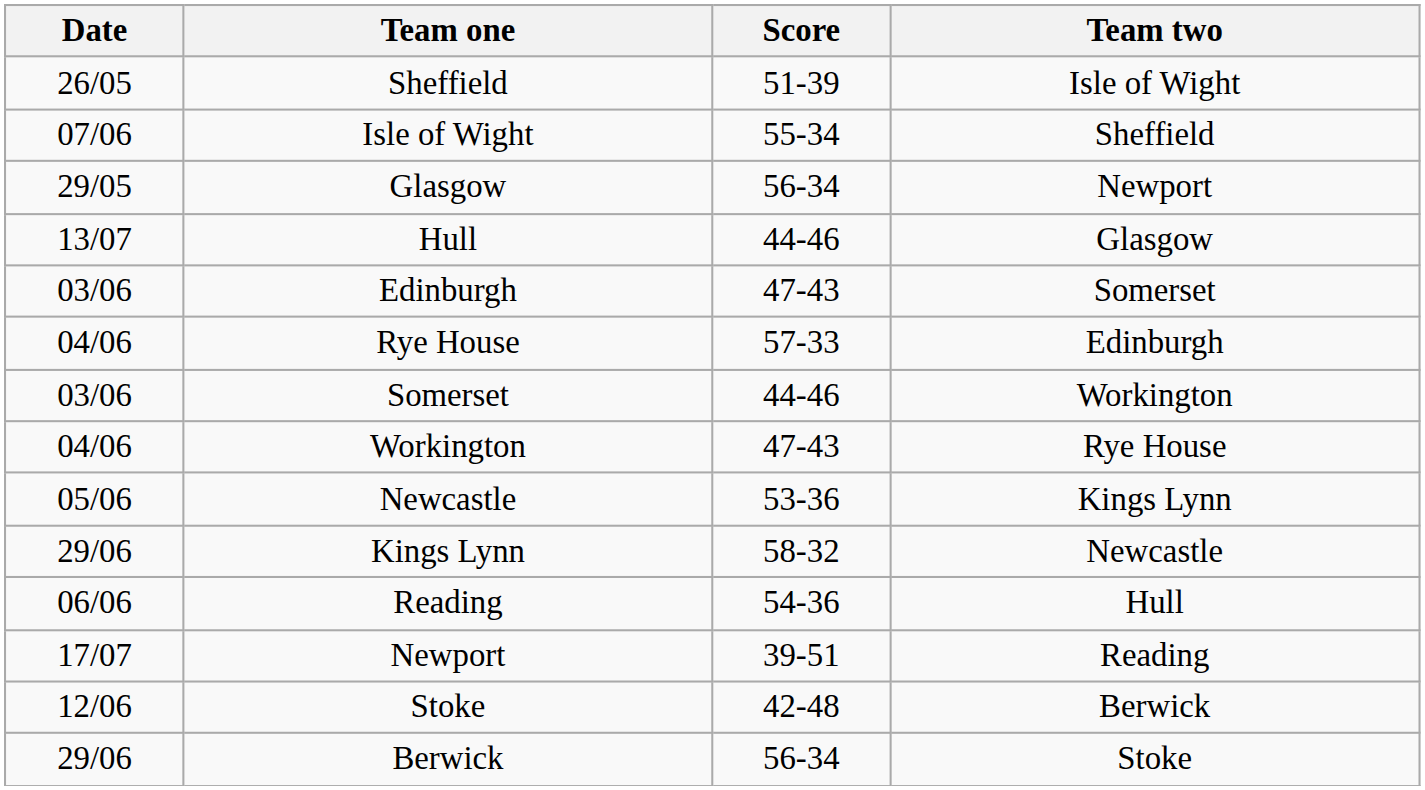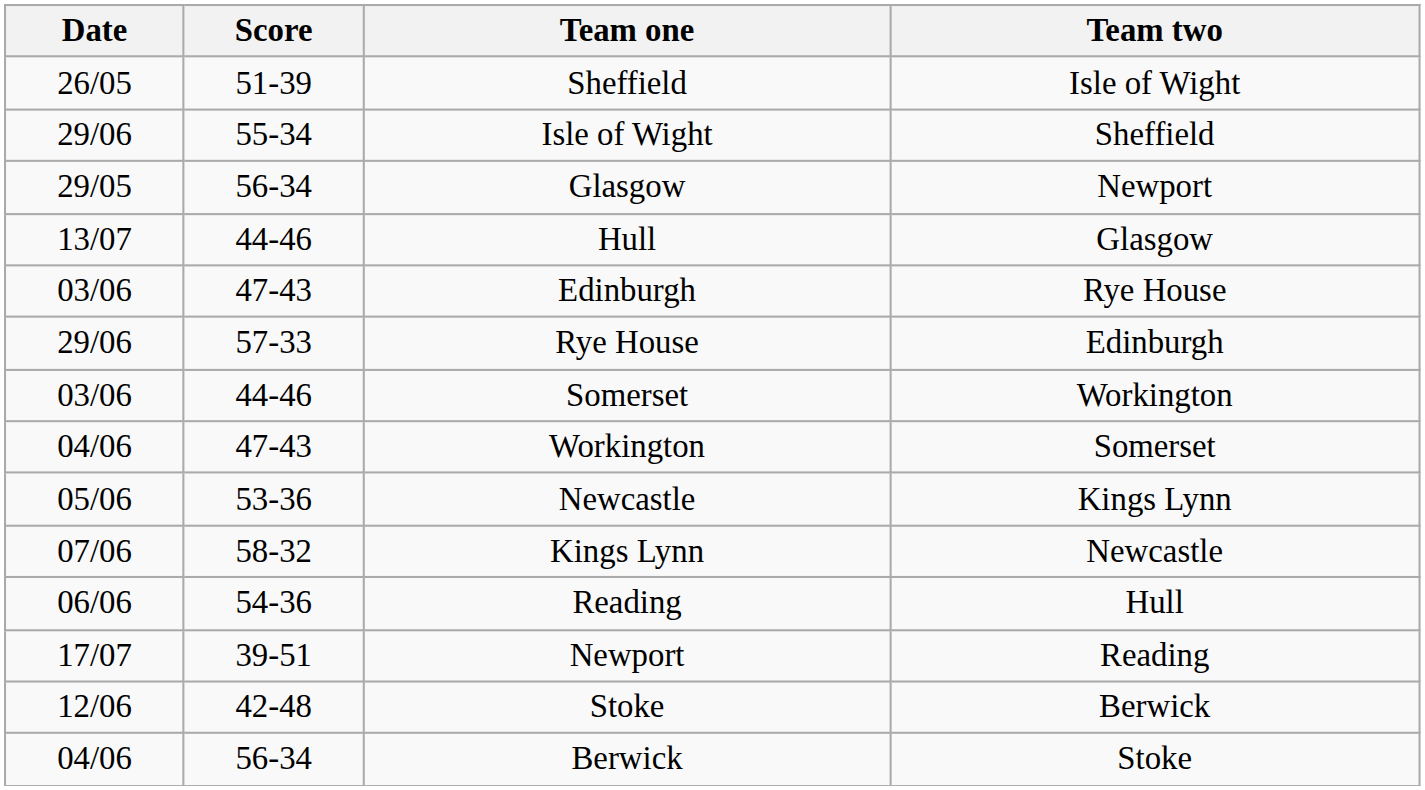columns swapped: (448, 30) <-> (801, 30)
(95, 134) 07/06 -> (95, 134) 29/06
(1155, 290) Somerset -> (1155, 290) Rye House
(95, 342) 04/06 -> (95, 342) 29/06
(1155, 446) Rye House -> (1155, 446) Somerset
(95, 550) 29/06 -> (95, 550) 07/06
(95, 758) 29/06 -> (95, 758) 04/06
